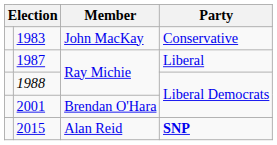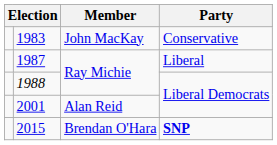(110, 106) Brendan O'Hara -> (93, 106) Alan Reid
(93, 128) Alan Reid -> (110, 128) Brendan O'Hara
